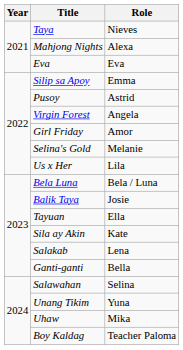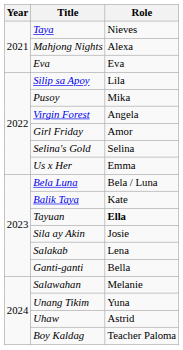(122, 81) Emma -> (116, 81) Lila
(121, 98) Astrid -> (119, 98) Mika
(125, 149) Melanie -> (121, 149) Selina
(116, 166) Lila -> (122, 166) Emma
(118, 200) Josie -> (118, 200) Kate
(116, 217) normal -> (117, 217) bold
(118, 234) Kate -> (118, 234) Josie
(121, 285) Selina -> (125, 285) Melanie
(119, 319) Mika -> (121, 319) Astrid
